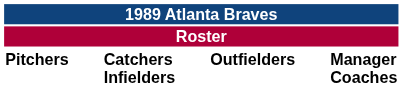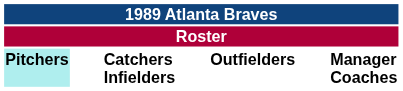(37, 59) no background -> (37, 59) paleturquoise background
